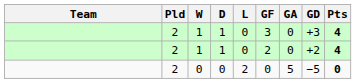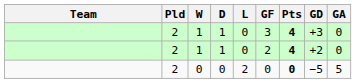columns swapped: (290, 14) <-> (337, 14)
